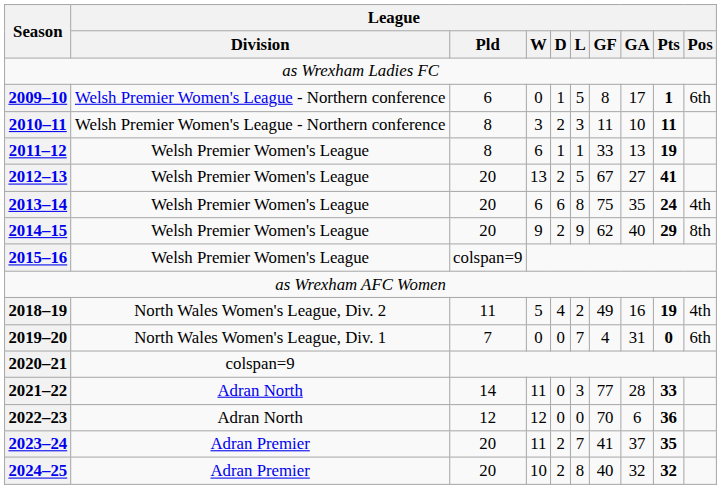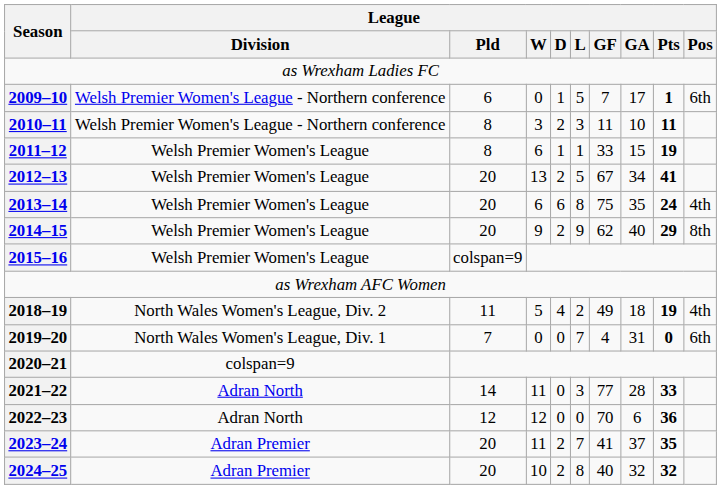(605, 97) 8 -> (605, 97) 7
(637, 151) 13 -> (637, 151) 15
(637, 177) 27 -> (637, 177) 34
(637, 310) 16 -> (637, 310) 18
